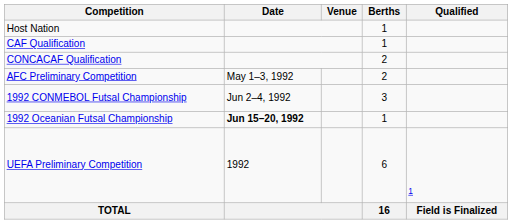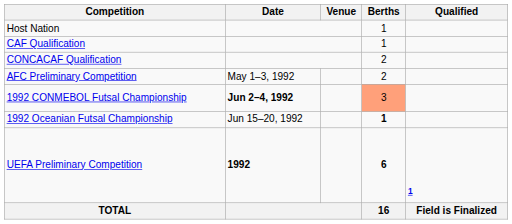(259, 98) normal -> (260, 98) bold
(384, 98) no background -> (384, 98) lightsalmon background
(265, 119) bold -> (265, 119) normal
(384, 119) normal -> (384, 119) bold
(238, 165) normal -> (239, 165) bold
(384, 165) normal -> (384, 165) bold
(411, 191) normal -> (410, 193) bold
